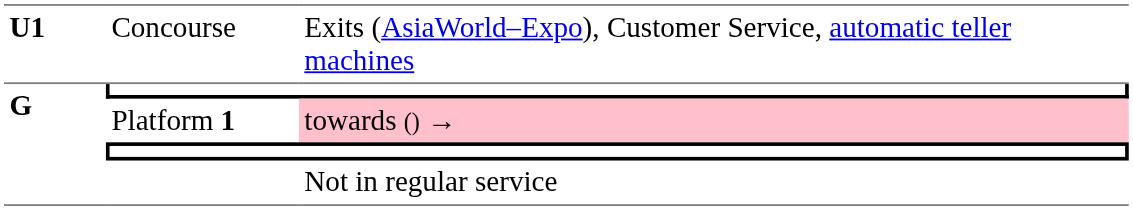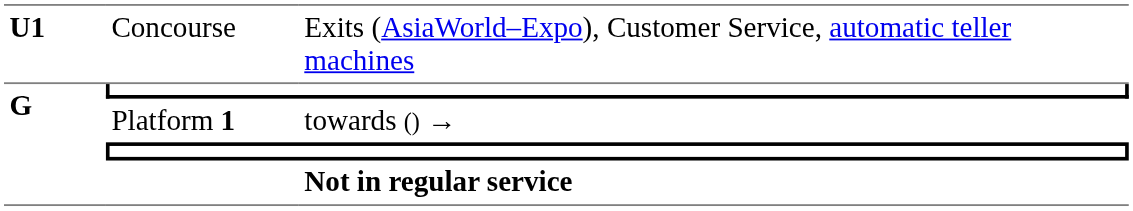(380, 120) pink background -> (380, 120) no background
(431, 181) normal -> (438, 181) bold
